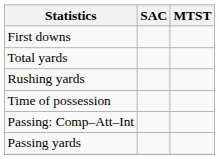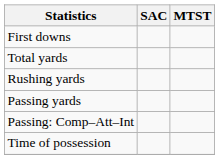rows swapped: (44, 143) <-> (59, 100)
